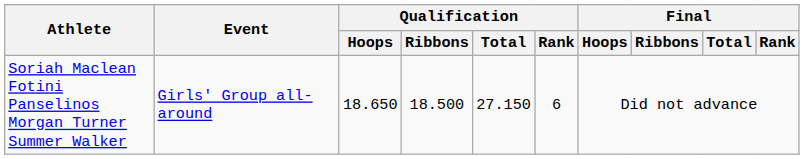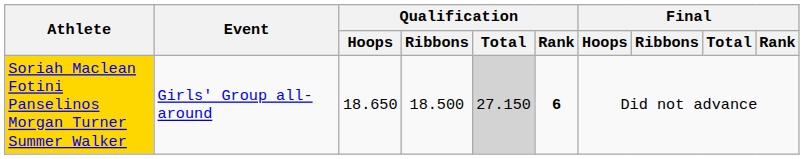(72, 105) no background -> (72, 105) gold background
(504, 105) no background -> (504, 105) lightgrey background
(556, 105) normal -> (556, 105) bold
